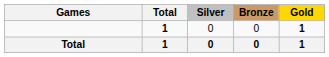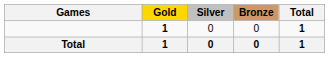columns swapped: (302, 13) <-> (165, 13)
